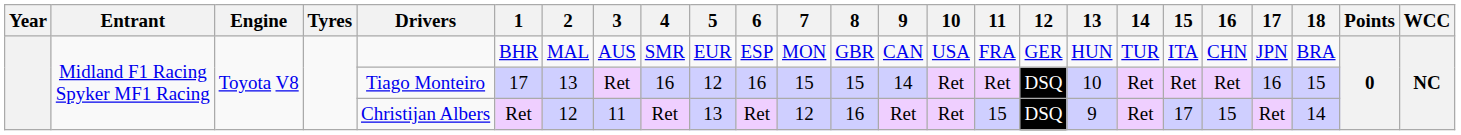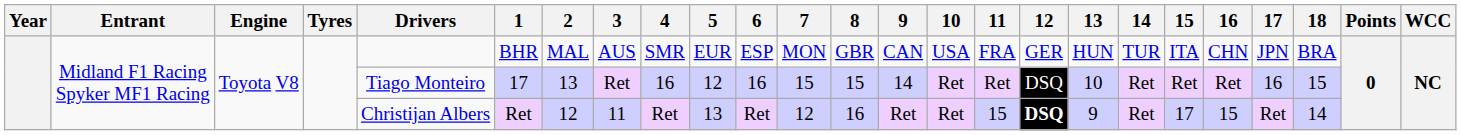(1044, 114) normal -> (1044, 114) bold
